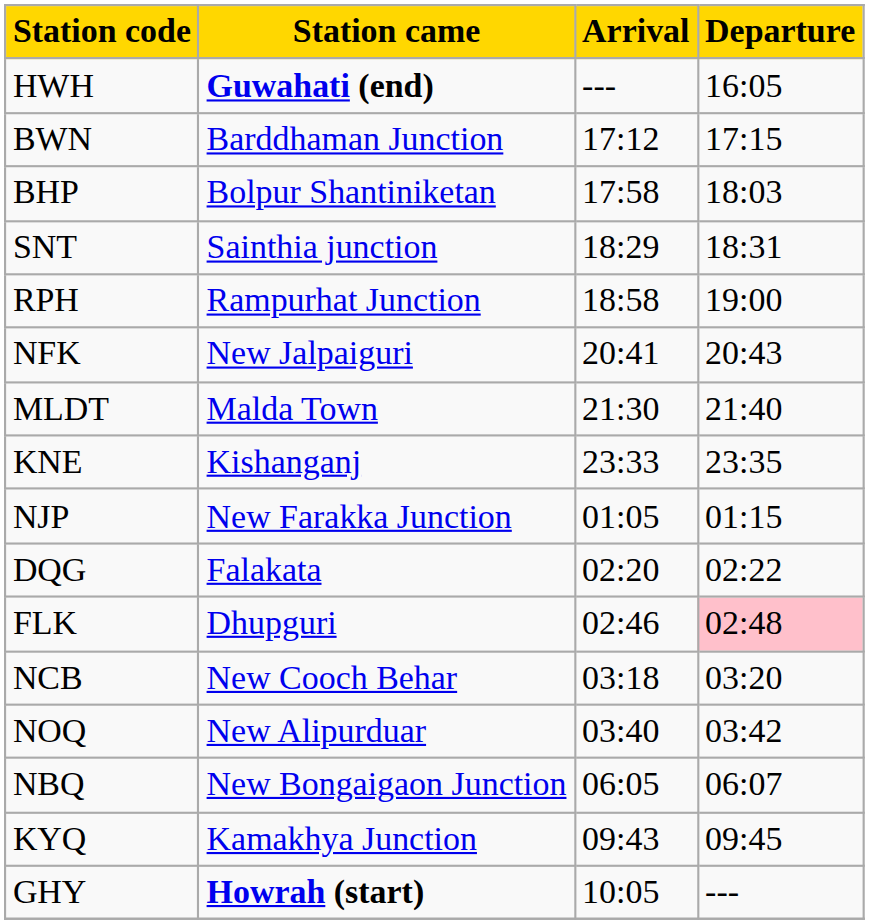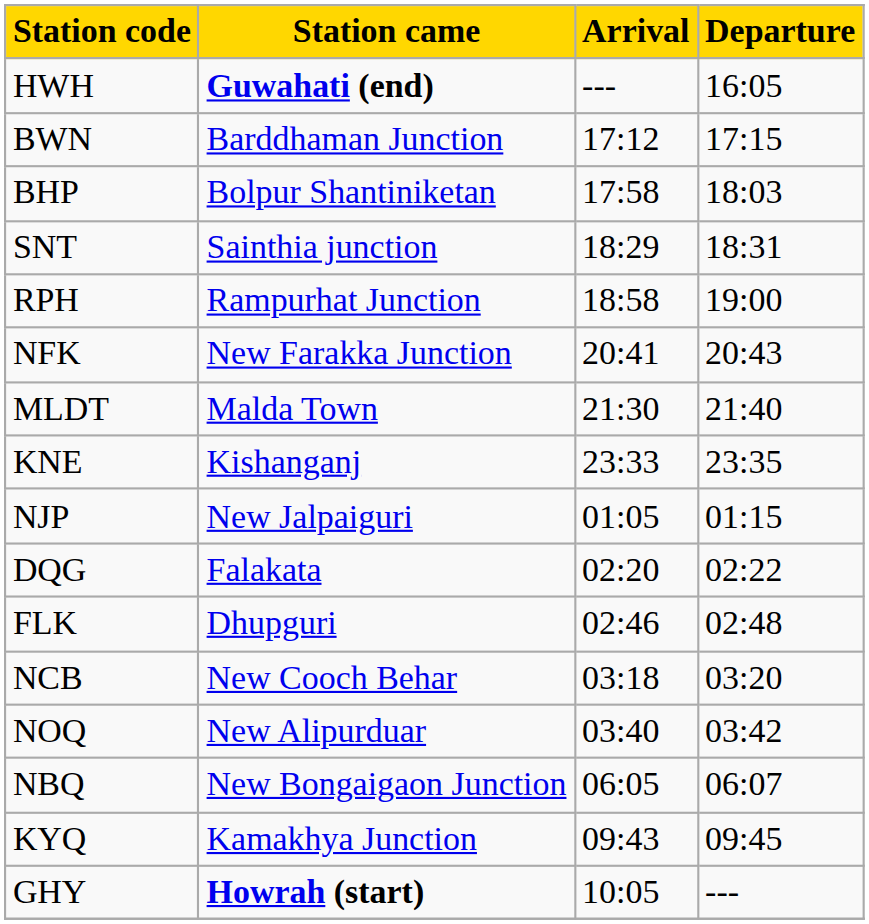(310, 354) New Jalpaiguri -> (359, 354) New Farakka Junction
(359, 515) New Farakka Junction -> (310, 515) New Jalpaiguri
(744, 623) pink background -> (744, 623) no background
